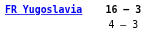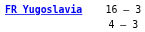(123, 10) bold -> (123, 10) normal
